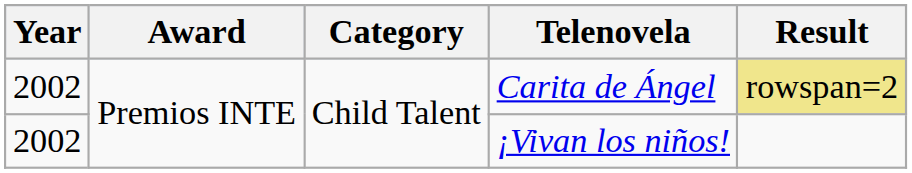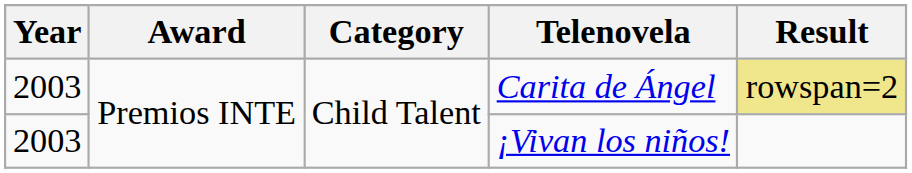(47, 85) 2002 -> (47, 85) 2003
(47, 140) 2002 -> (47, 140) 2003
